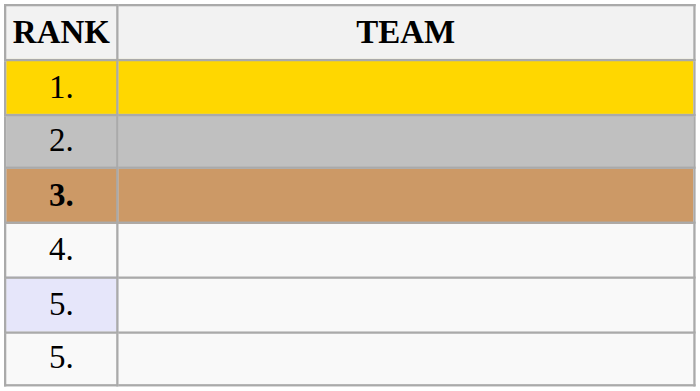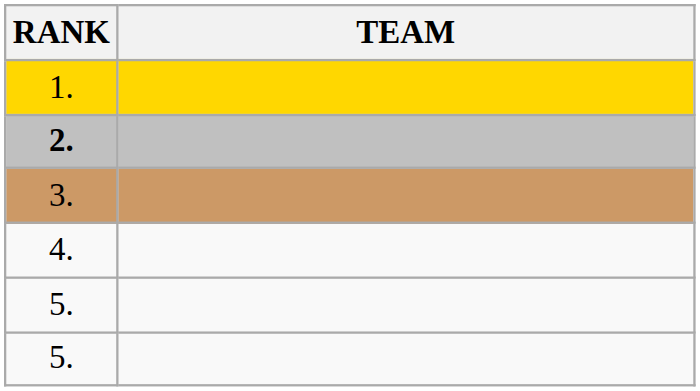(61, 140) normal -> (61, 140) bold
(61, 195) bold -> (61, 195) normal
(61, 304) lavender background -> (61, 304) no background
